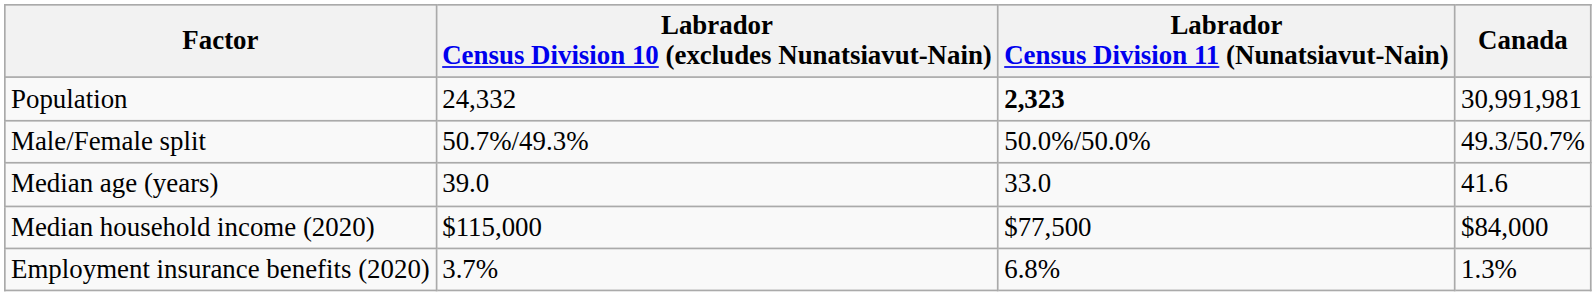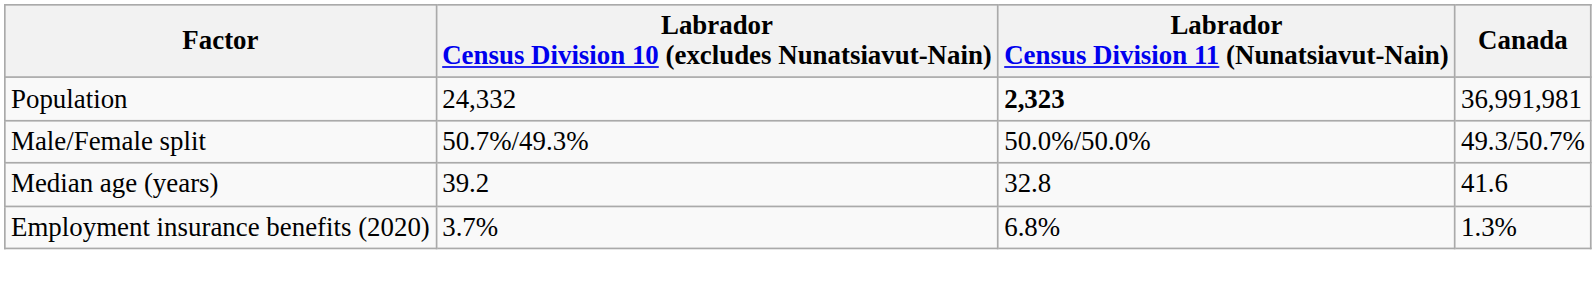(1521, 98) 30,991,981 -> (1521, 98) 36,991,981
(466, 183) 39.0 -> (466, 183) 39.2
(1028, 183) 33.0 -> (1028, 183) 32.8
- row: (193, 226)
